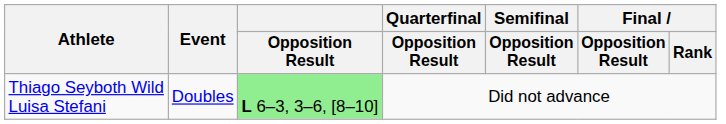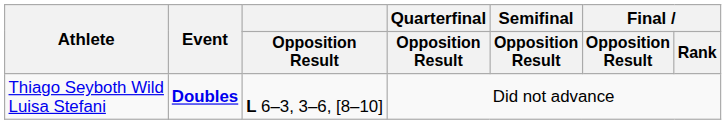(203, 97) normal -> (205, 97) bold
(310, 106) lightgreen background -> (314, 106) no background
